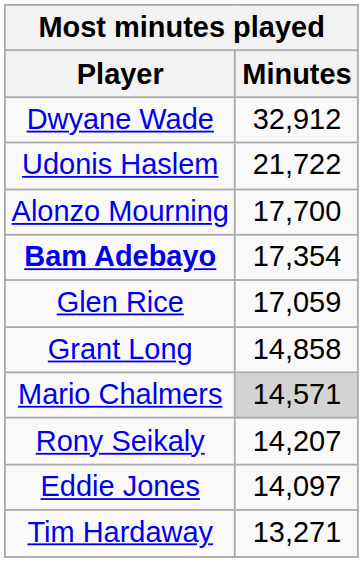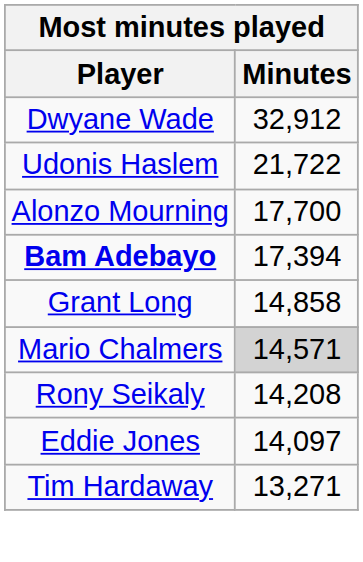(297, 257) 17,354 -> (297, 257) 17,394
- row: (120, 303)
(297, 440) 14,207 -> (297, 394) 14,208
